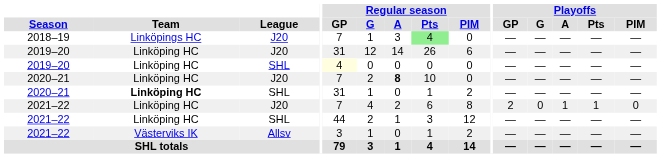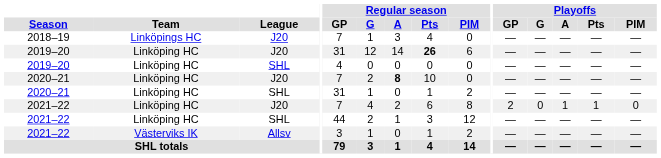(430, 38) lightgreen background -> (430, 38) no background
(430, 51) normal -> (430, 51) bold
(339, 65) lightyellow background -> (339, 65) no background
(166, 92) bold -> (166, 92) normal
